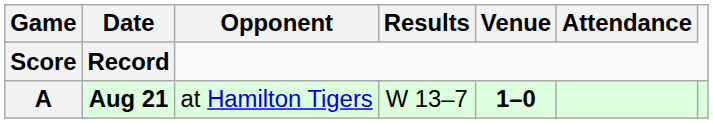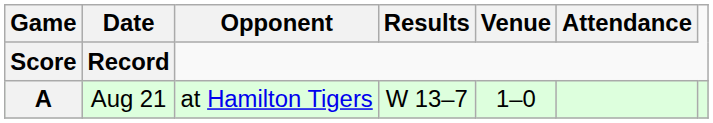(129, 99) bold -> (129, 99) normal
(516, 99) bold -> (516, 99) normal
